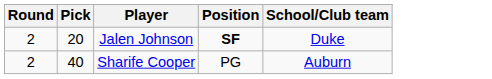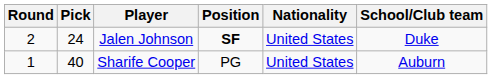+ column: (310, 16)
(76, 39) 20 -> (76, 39) 24
(31, 62) 2 -> (31, 62) 1
